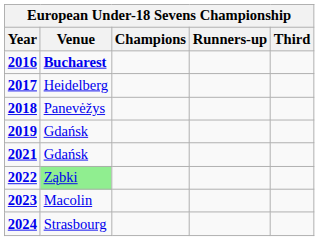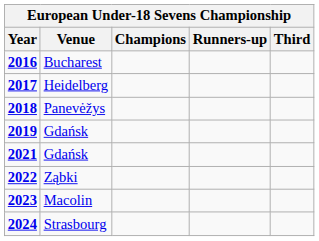(75, 62) bold -> (73, 62) normal
(61, 177) lightgreen background -> (61, 177) no background
